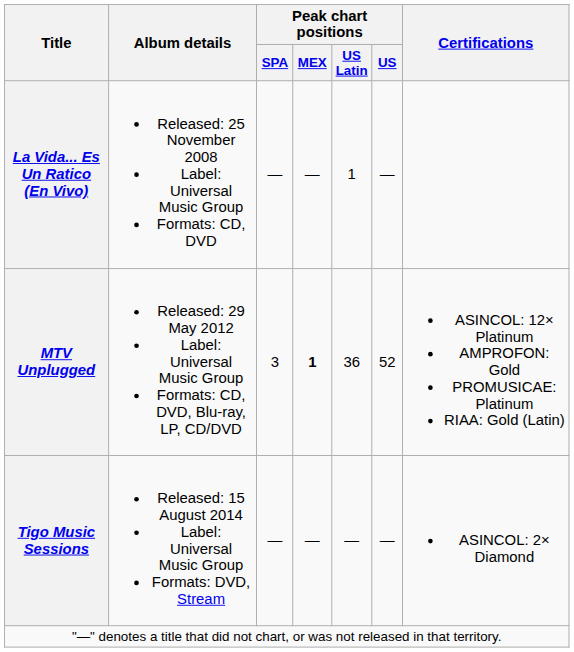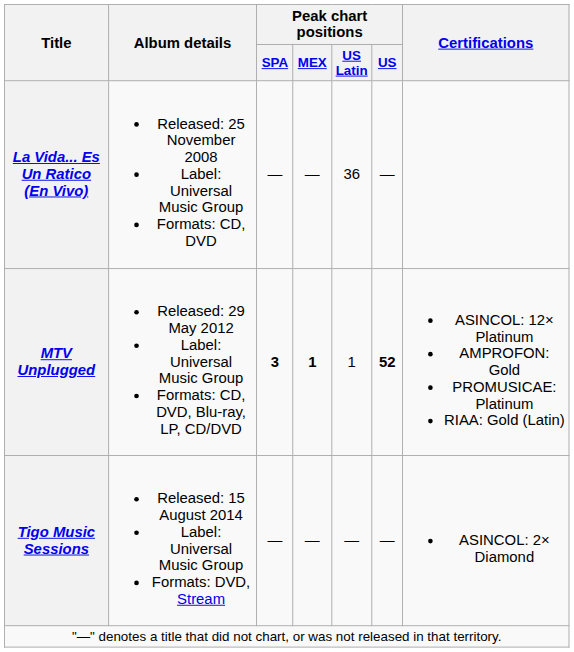(352, 174) 1 -> (352, 174) 36
(275, 361) normal -> (275, 361) bold
(352, 361) 36 -> (352, 361) 1
(387, 361) normal -> (387, 361) bold
